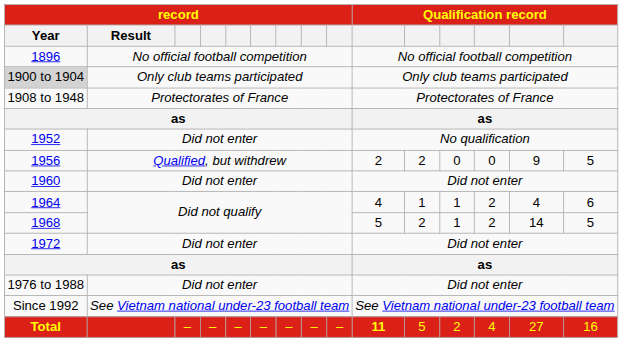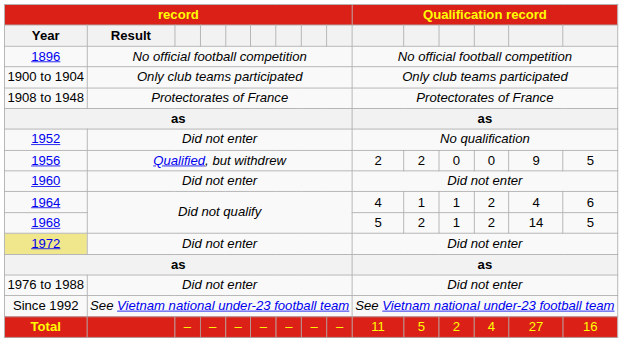(46, 77) lightgrey background -> (46, 77) no background
(46, 243) no background -> (46, 243) khaki background
(378, 327) bold -> (378, 327) normal
